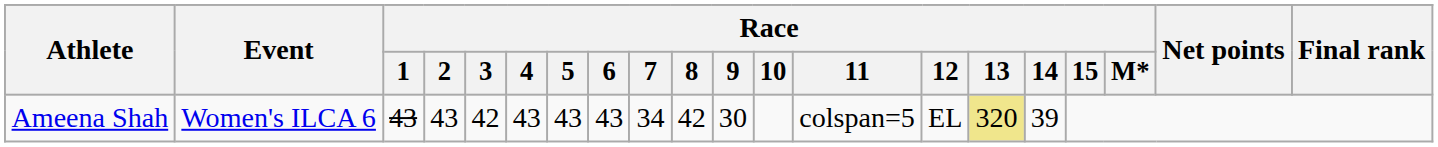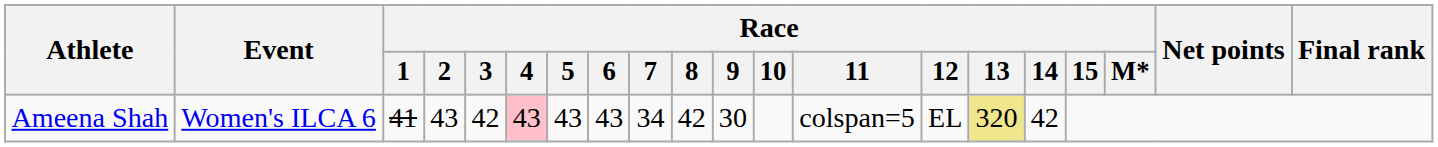(403, 118) 43 -> (403, 118) 41
(527, 118) no background -> (527, 118) pink background
(1045, 118) 39 -> (1045, 118) 42
